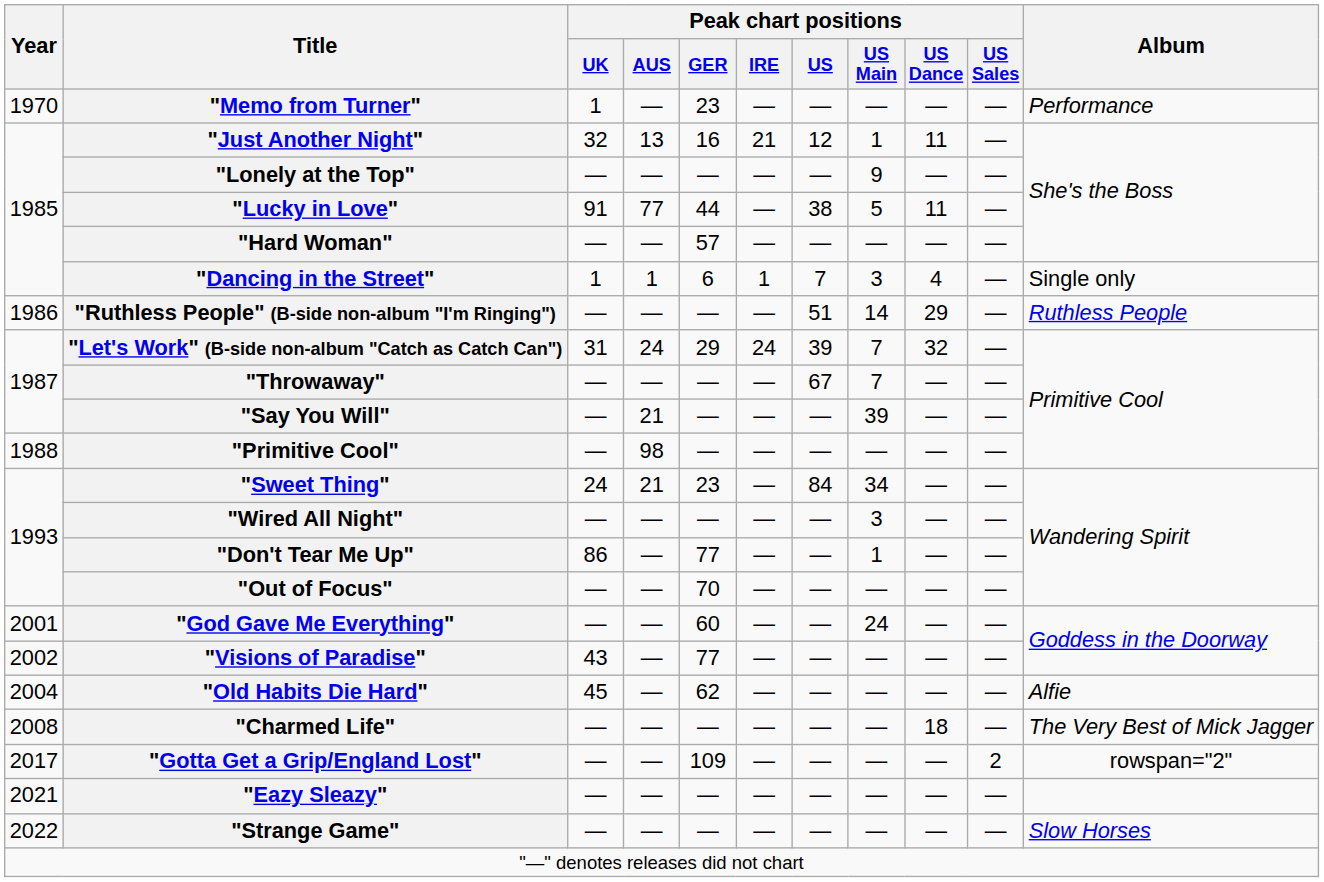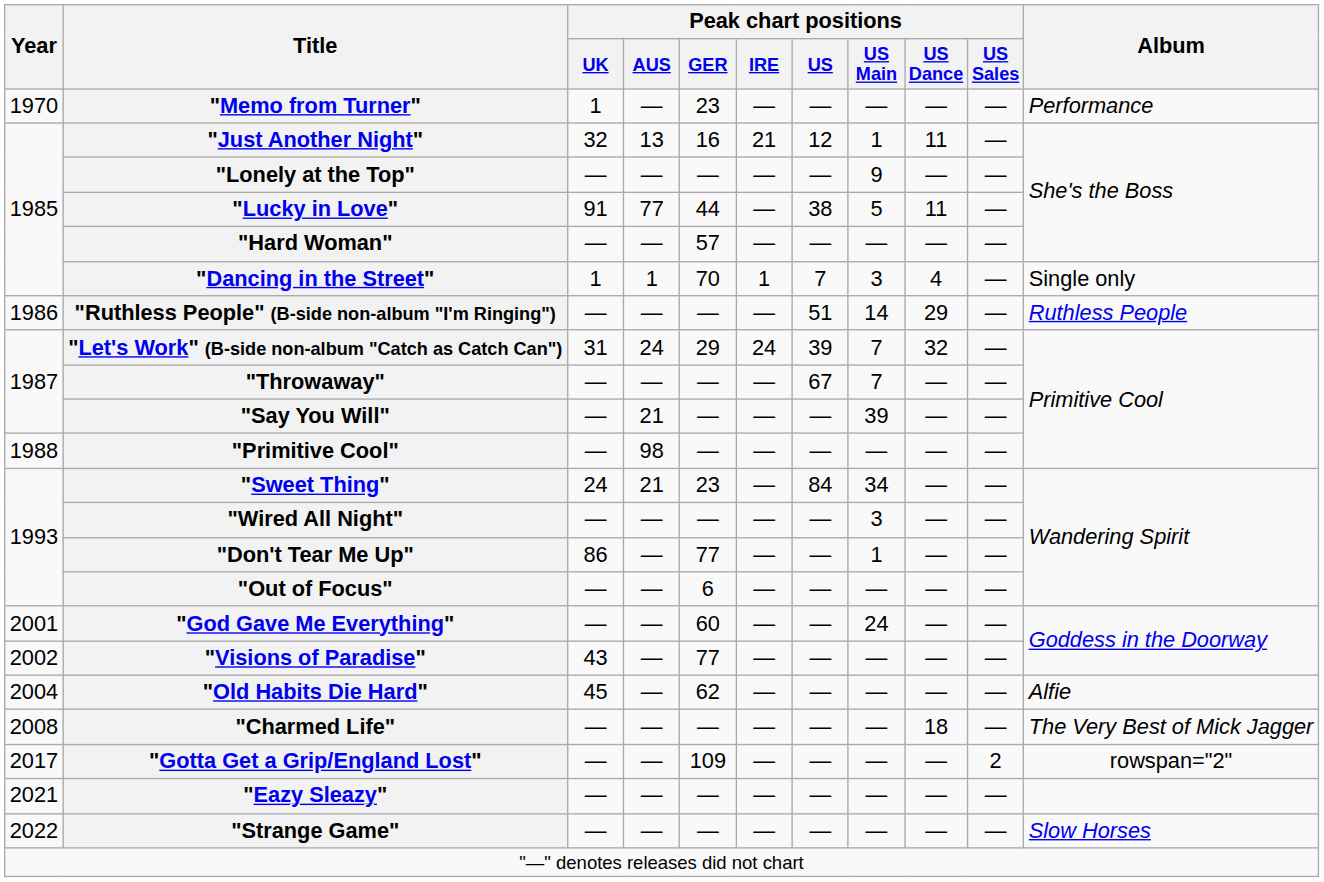(708, 278) 6 -> (708, 278) 70
(708, 588) 70 -> (708, 588) 6
